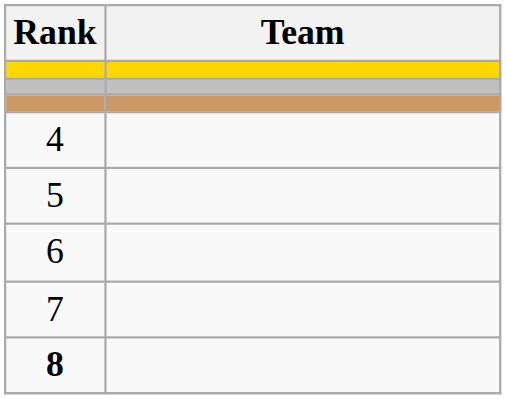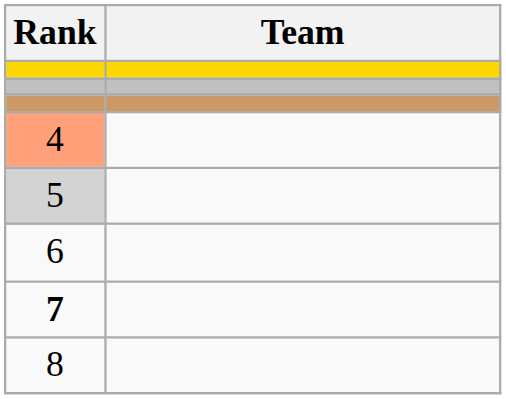(55, 138) no background -> (55, 138) lightsalmon background
(55, 195) no background -> (55, 195) lightgrey background
(55, 308) normal -> (55, 308) bold
(55, 365) bold -> (55, 365) normal
